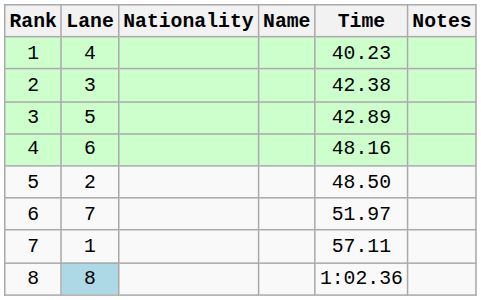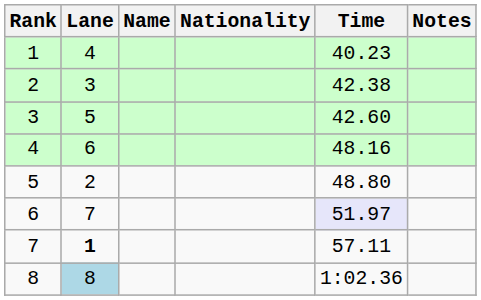columns swapped: (287, 21) <-> (188, 21)
(361, 117) 42.89 -> (361, 117) 42.60
(361, 182) 48.50 -> (361, 182) 48.80
(361, 214) no background -> (361, 214) lavender background
(90, 246) normal -> (90, 246) bold
